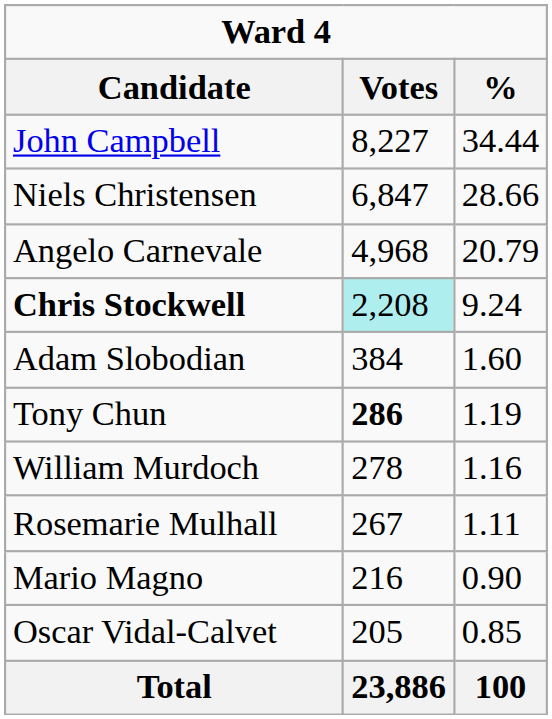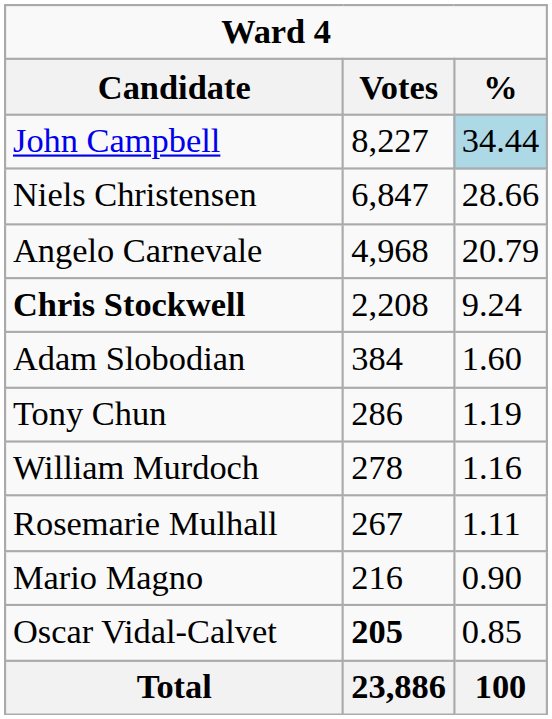(501, 140) no background -> (501, 140) lightblue background
(390, 304) paleturquoise background -> (390, 304) no background
(377, 413) bold -> (377, 413) normal
(377, 631) normal -> (377, 631) bold
